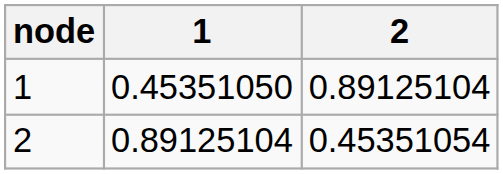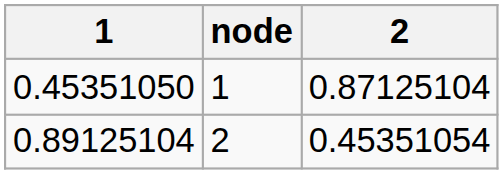columns swapped: (54, 31) <-> (202, 31)
(399, 86) 0.89125104 -> (399, 86) 0.87125104
